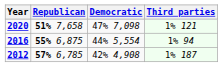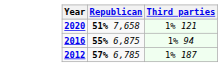- column: (116, 12)
